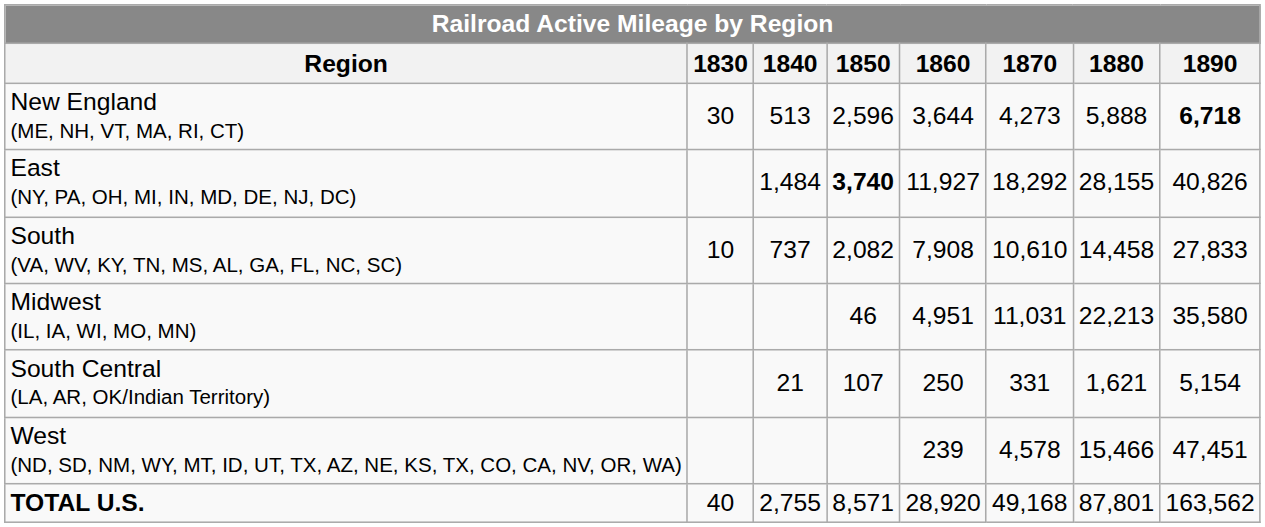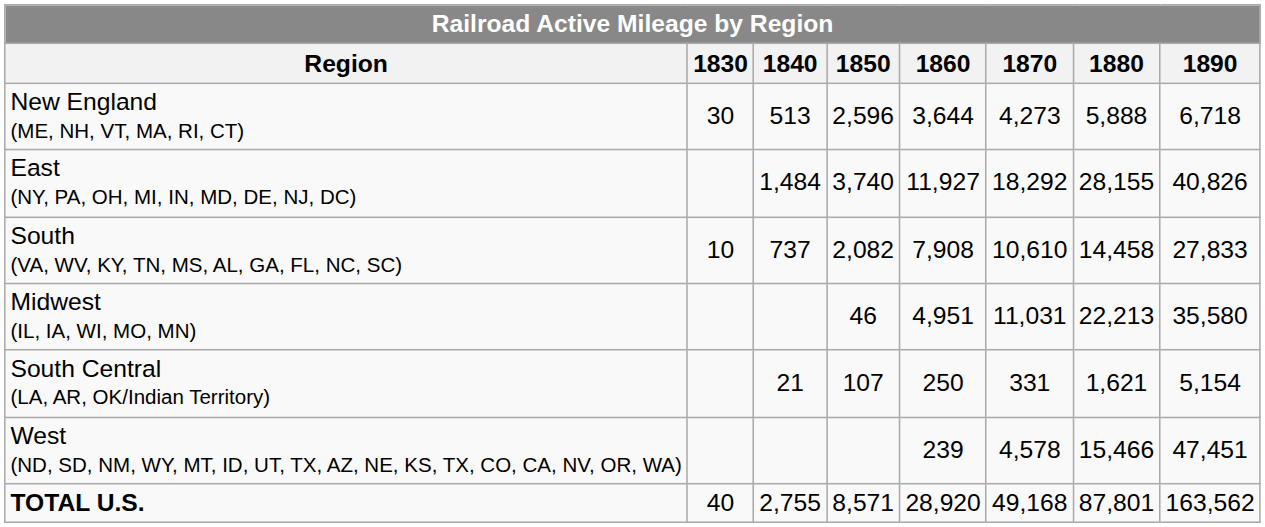(1210, 116) bold -> (1210, 116) normal
(863, 182) bold -> (863, 182) normal
